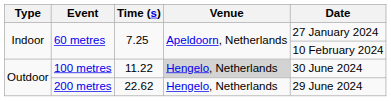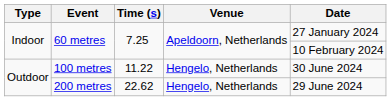(222, 68) lightgrey background -> (222, 68) no background
